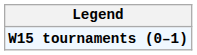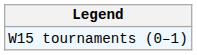(98, 38) bold -> (98, 38) normal
